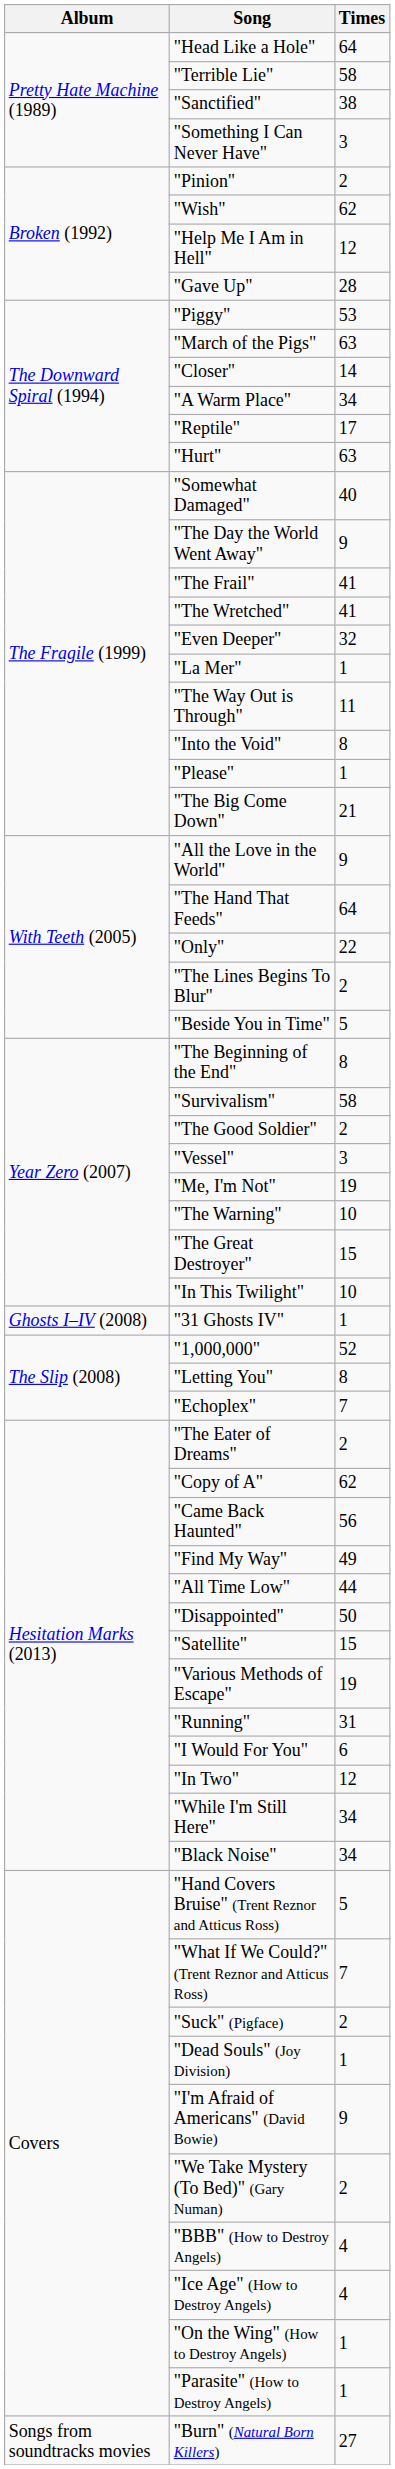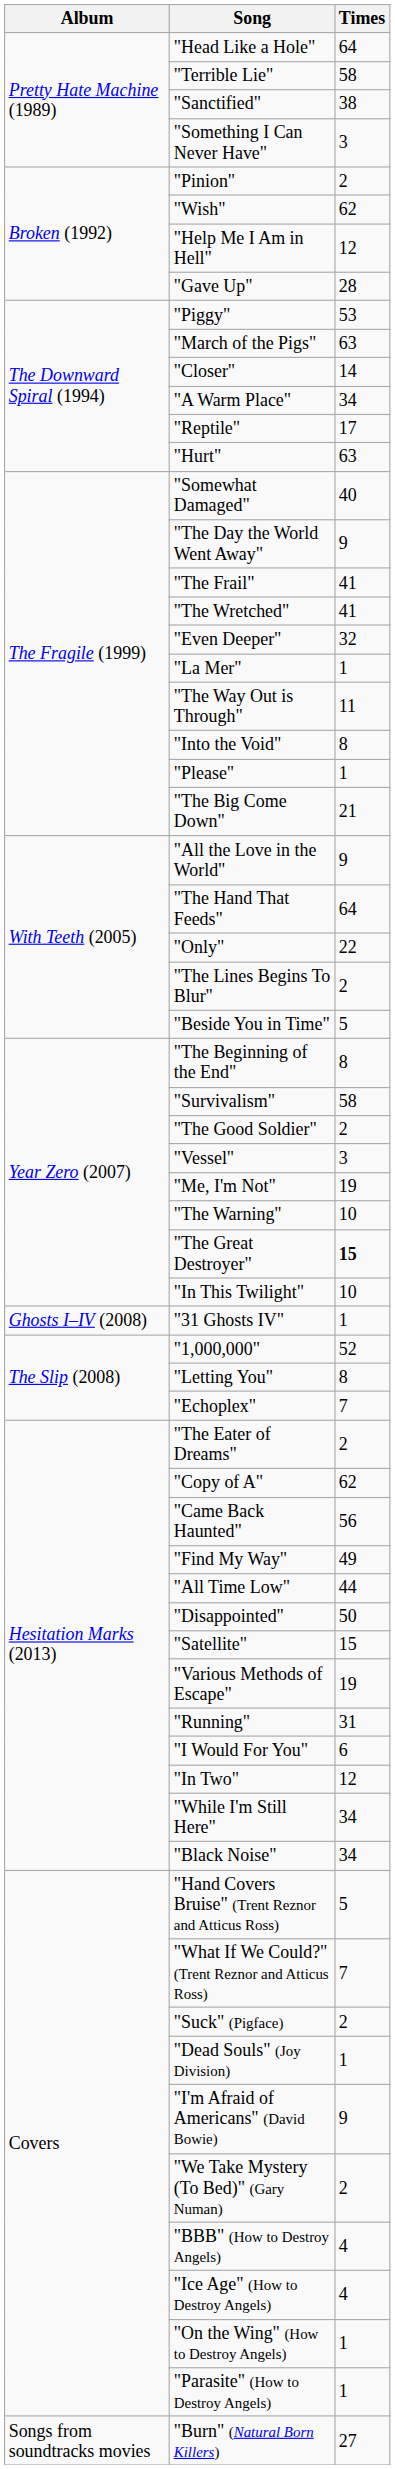(348, 1253) normal -> (348, 1253) bold
